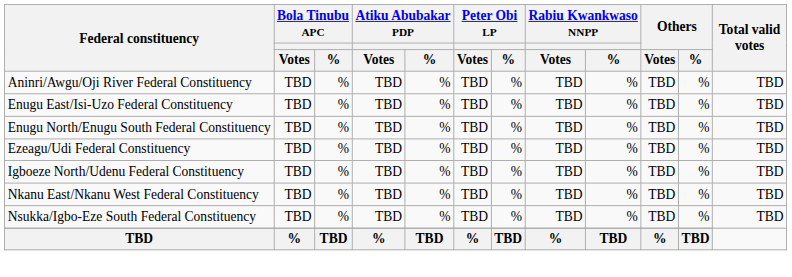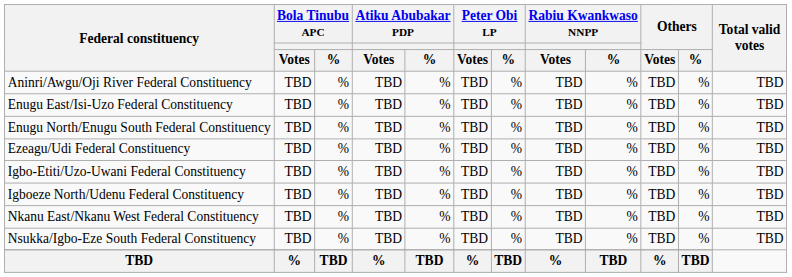+ row: (127, 172)
